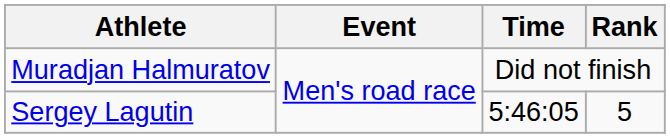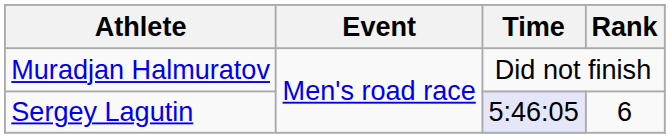(534, 112) no background -> (534, 112) lavender background
(625, 112) 5 -> (625, 112) 6
